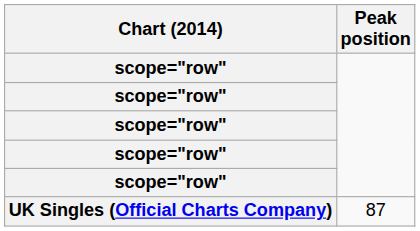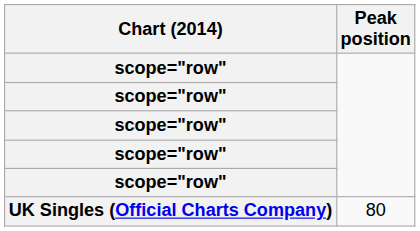(376, 211) 87 -> (376, 211) 80
